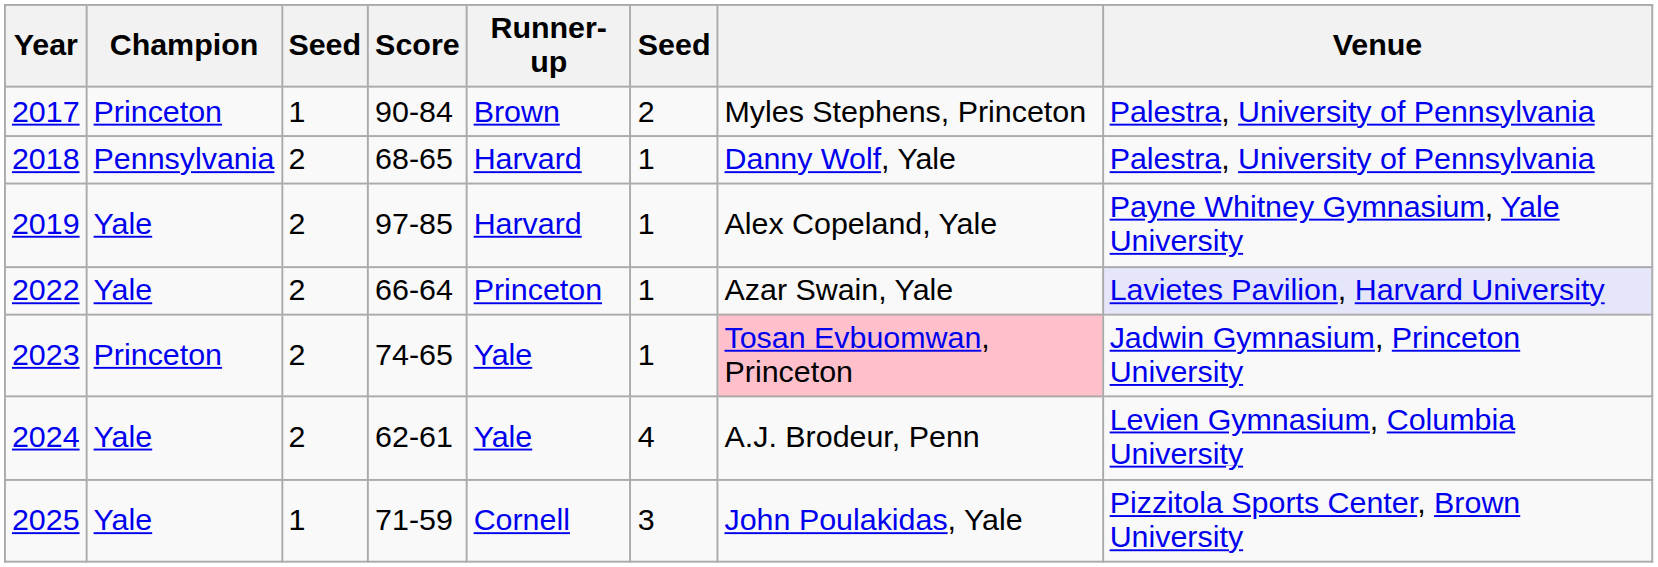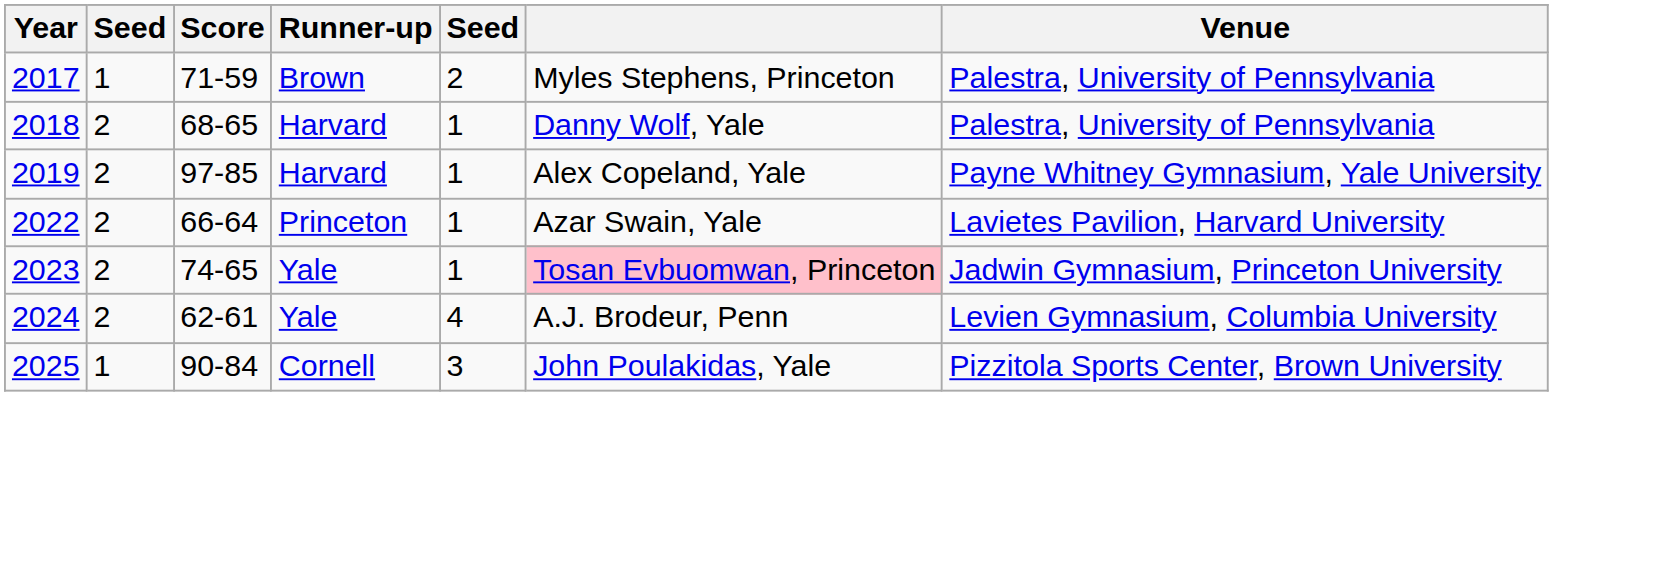- column: (184, 45)
(414, 111) 90-84 -> (219, 76) 71-59
(1357, 289) lavender background -> (1197, 221) no background
(414, 519) 71-59 -> (219, 366) 90-84
